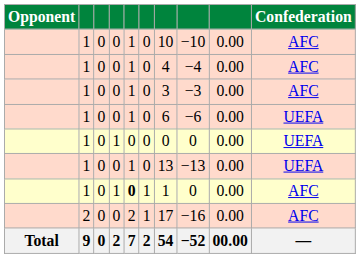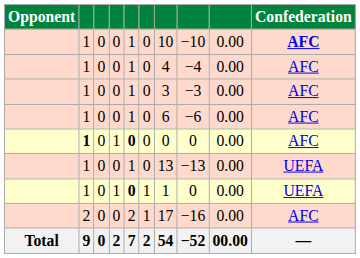(303, 41) normal -> (303, 41) bold
(303, 116) UEFA -> (303, 116) AFC
(86, 141) normal -> (86, 141) bold
(132, 141) normal -> (132, 141) bold
(303, 141) UEFA -> (303, 141) AFC
(303, 191) AFC -> (303, 191) UEFA
